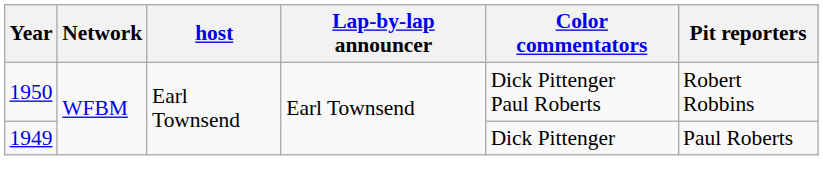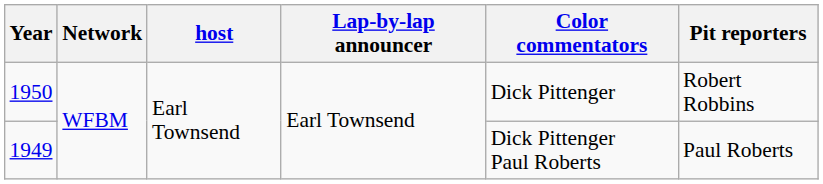(553, 91) Dick Pittenger Paul Roberts -> (553, 91) Dick Pittenger
(553, 137) Dick Pittenger -> (553, 149) Dick Pittenger Paul Roberts
